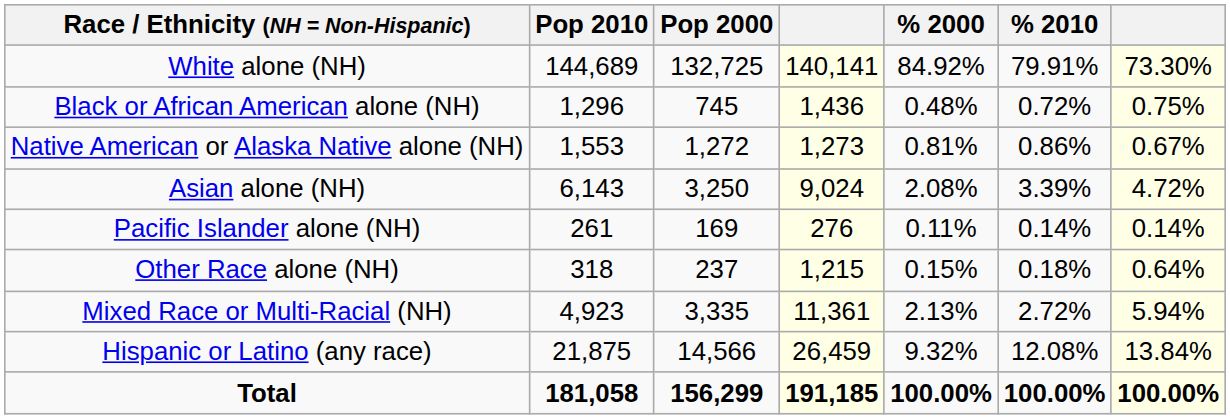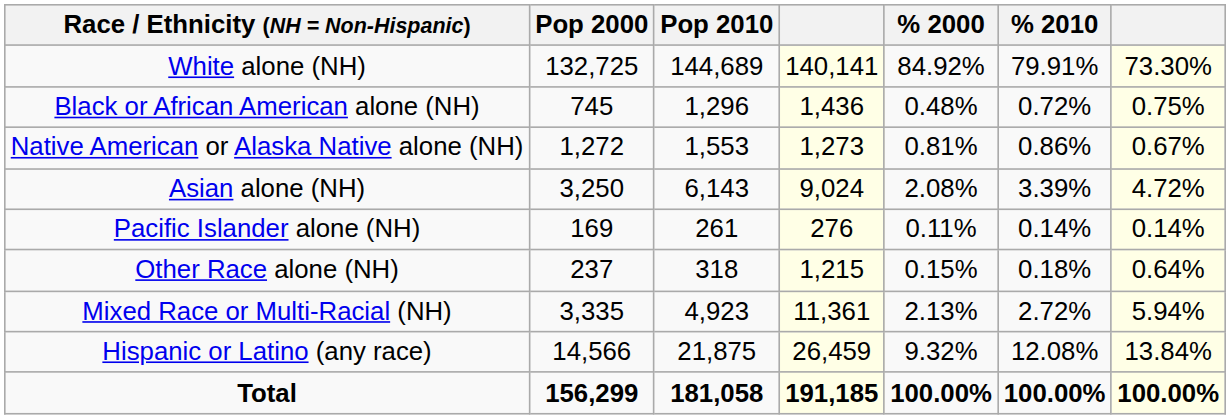columns swapped: (717, 24) <-> (592, 24)
